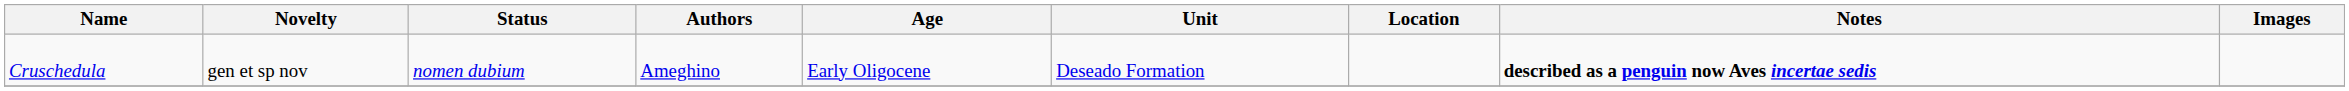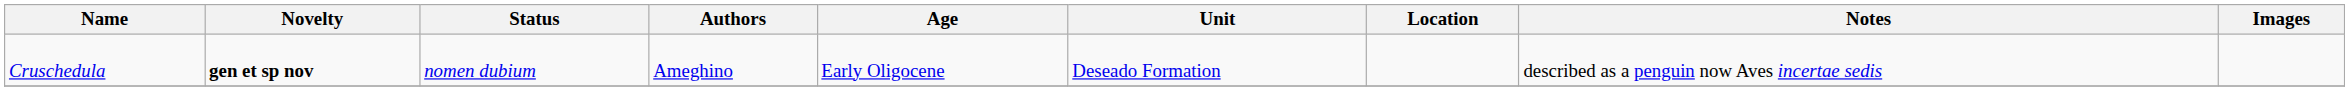(258, 70) normal -> (261, 70) bold
(1690, 70) bold -> (1703, 70) normal
